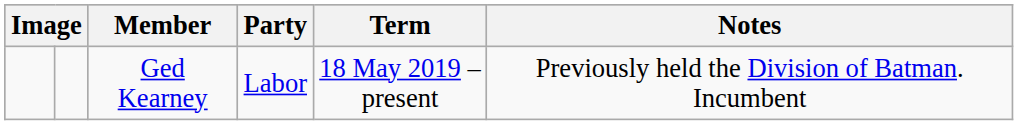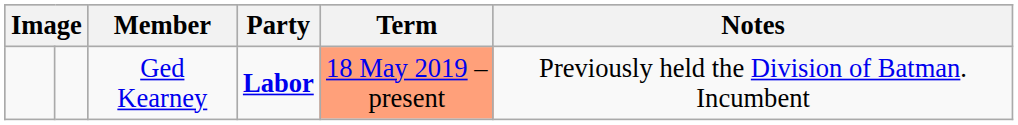(275, 82) normal -> (278, 82) bold
(400, 82) no background -> (407, 82) lightsalmon background
